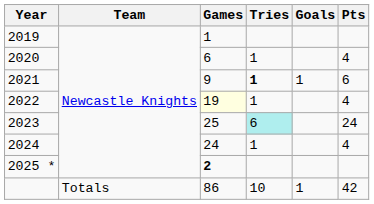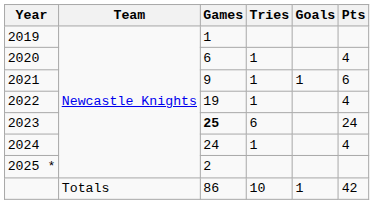(253, 80) bold -> (253, 80) normal
(211, 102) lightyellow background -> (211, 102) no background
(211, 123) normal -> (211, 123) bold
(253, 123) paleturquoise background -> (253, 123) no background
(207, 167) bold -> (207, 167) normal
